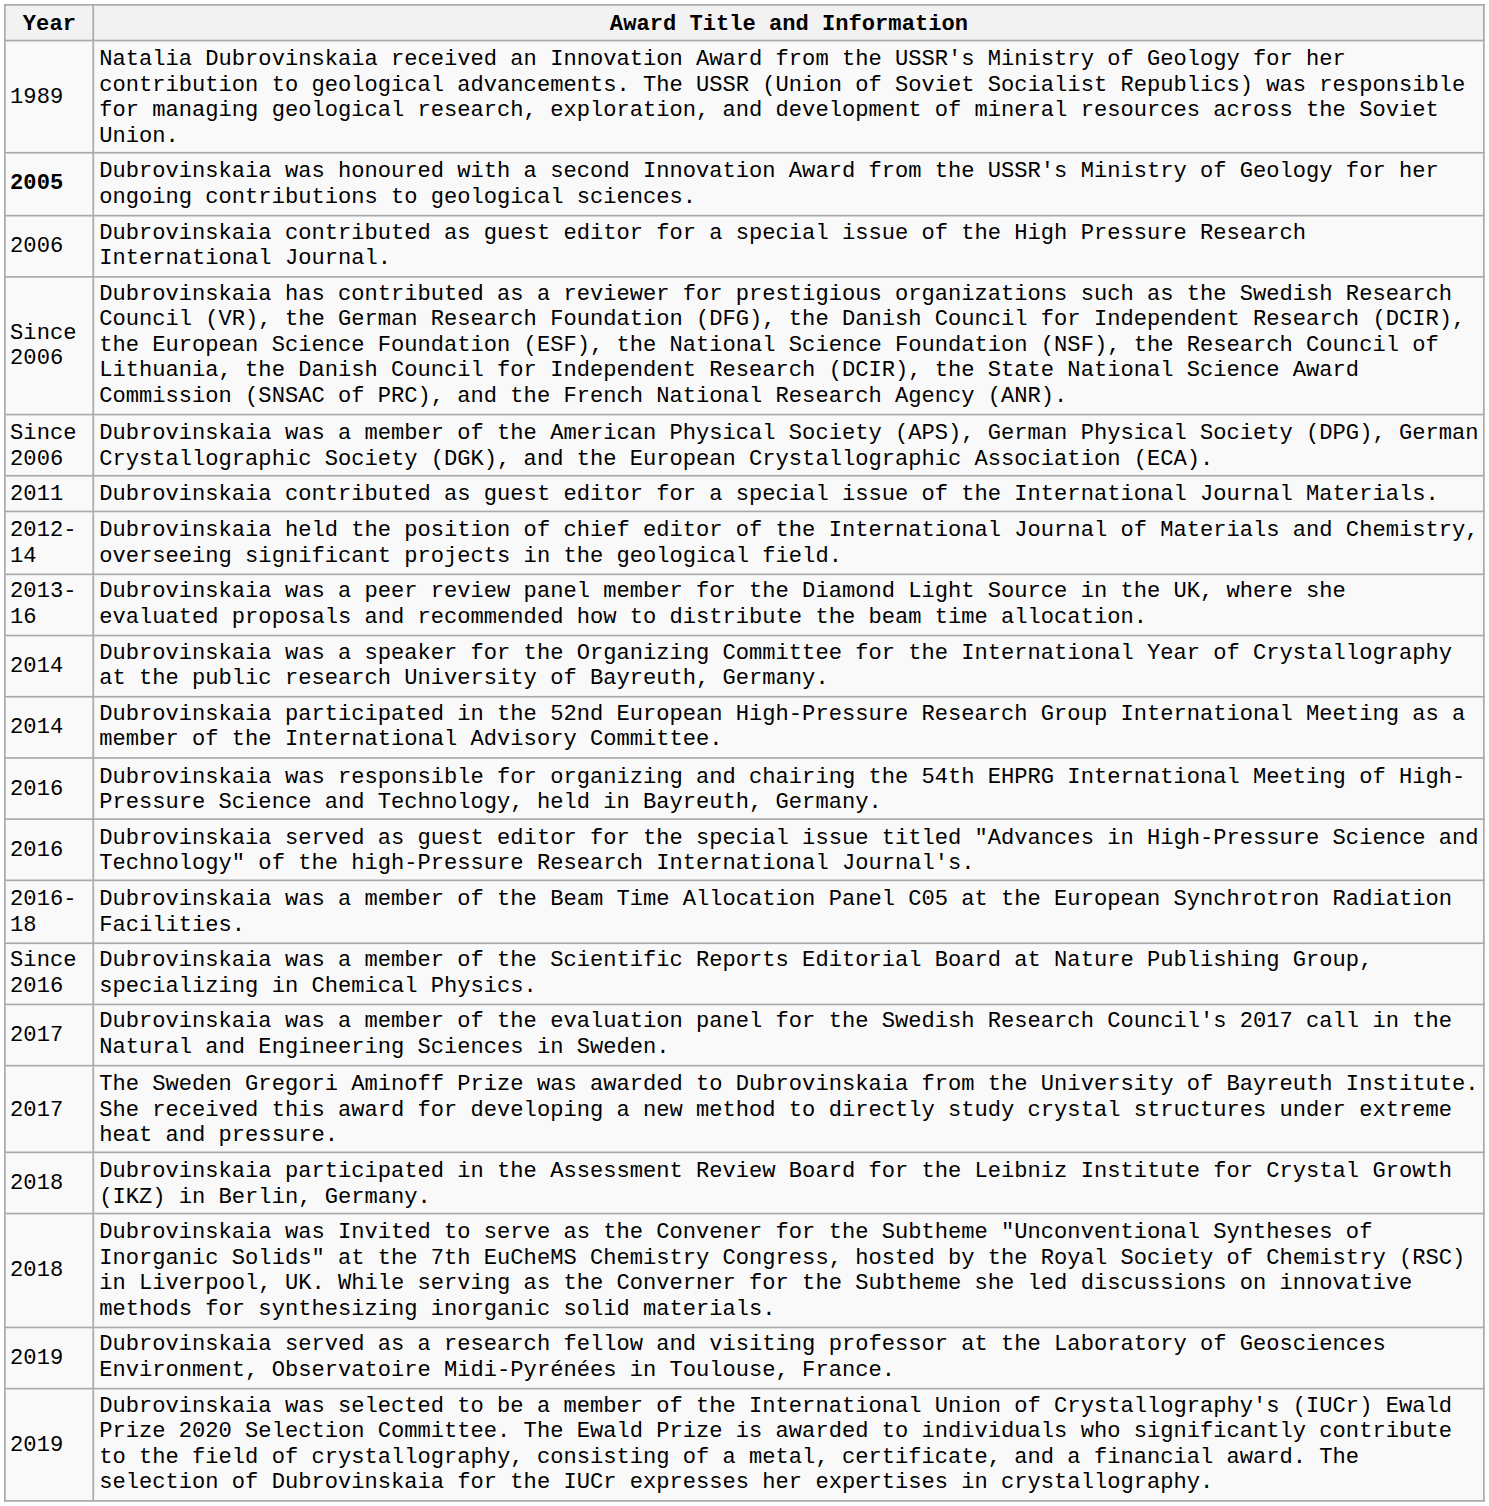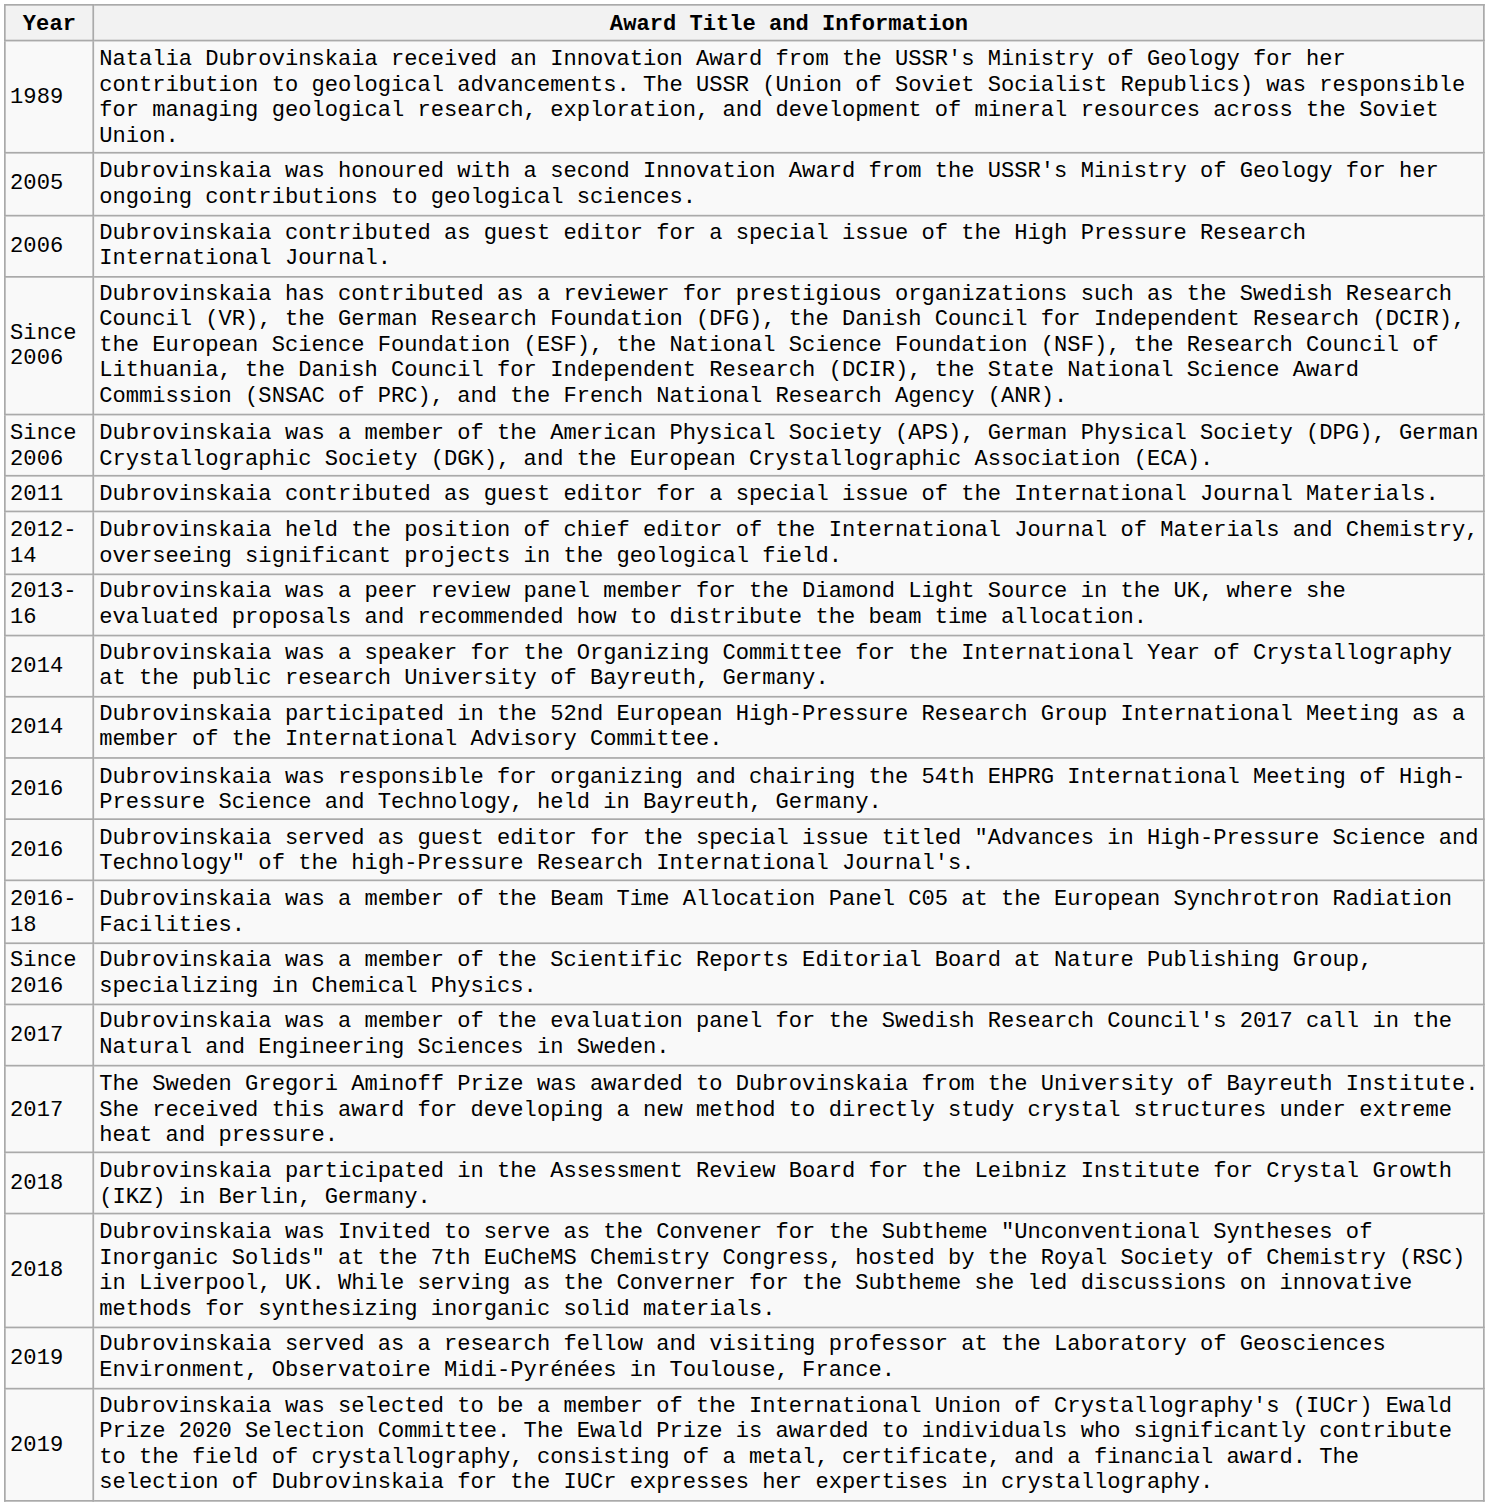(37, 184) bold -> (37, 184) normal
